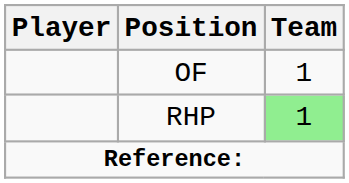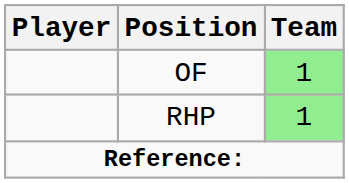(304, 73) no background -> (304, 73) lightgreen background
